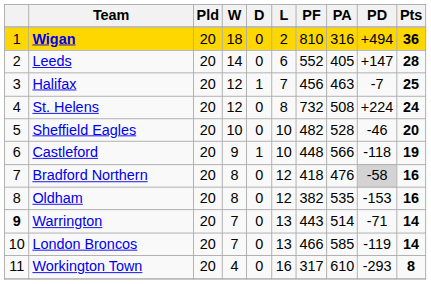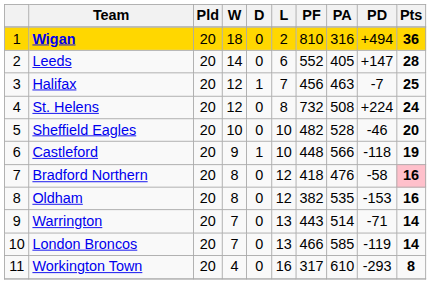(377, 175) lightgrey background -> (377, 175) no background
(411, 175) no background -> (411, 175) pink background
(17, 221) bold -> (17, 221) normal
